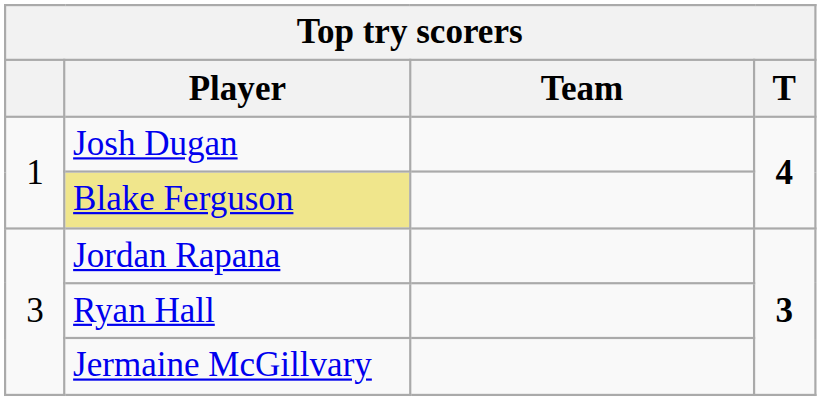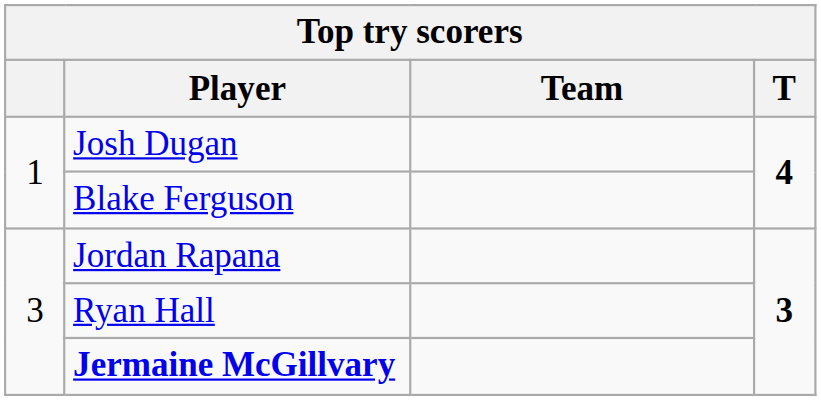(183, 198) khaki background -> (183, 198) no background
(222, 365) normal -> (234, 365) bold
